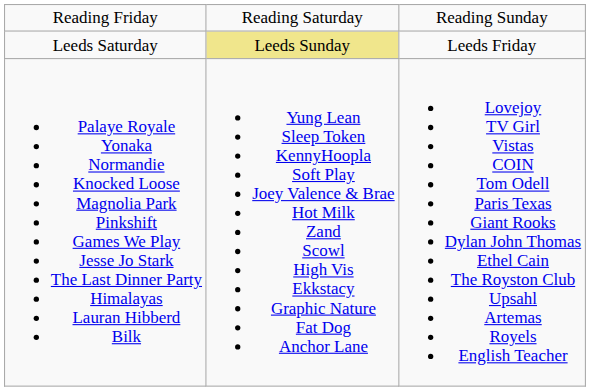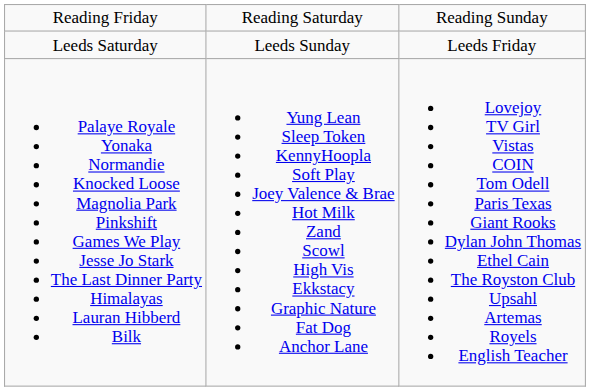(302, 44) khaki background -> (302, 44) no background
